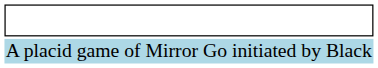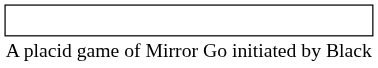(189, 51) lightblue background -> (189, 51) no background
